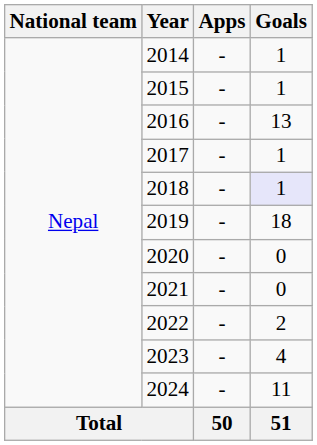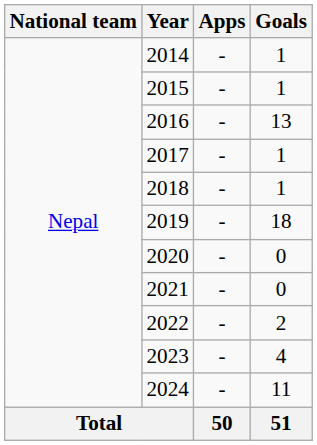(281, 188) lavender background -> (281, 188) no background
